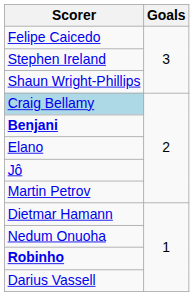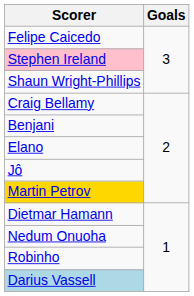(57, 59) no background -> (57, 59) pink background
(51, 103) lightblue background -> (51, 103) no background
(33, 125) bold -> (31, 125) normal
(49, 192) no background -> (49, 192) gold background
(36, 258) bold -> (34, 258) normal
(52, 280) no background -> (52, 280) lightblue background
